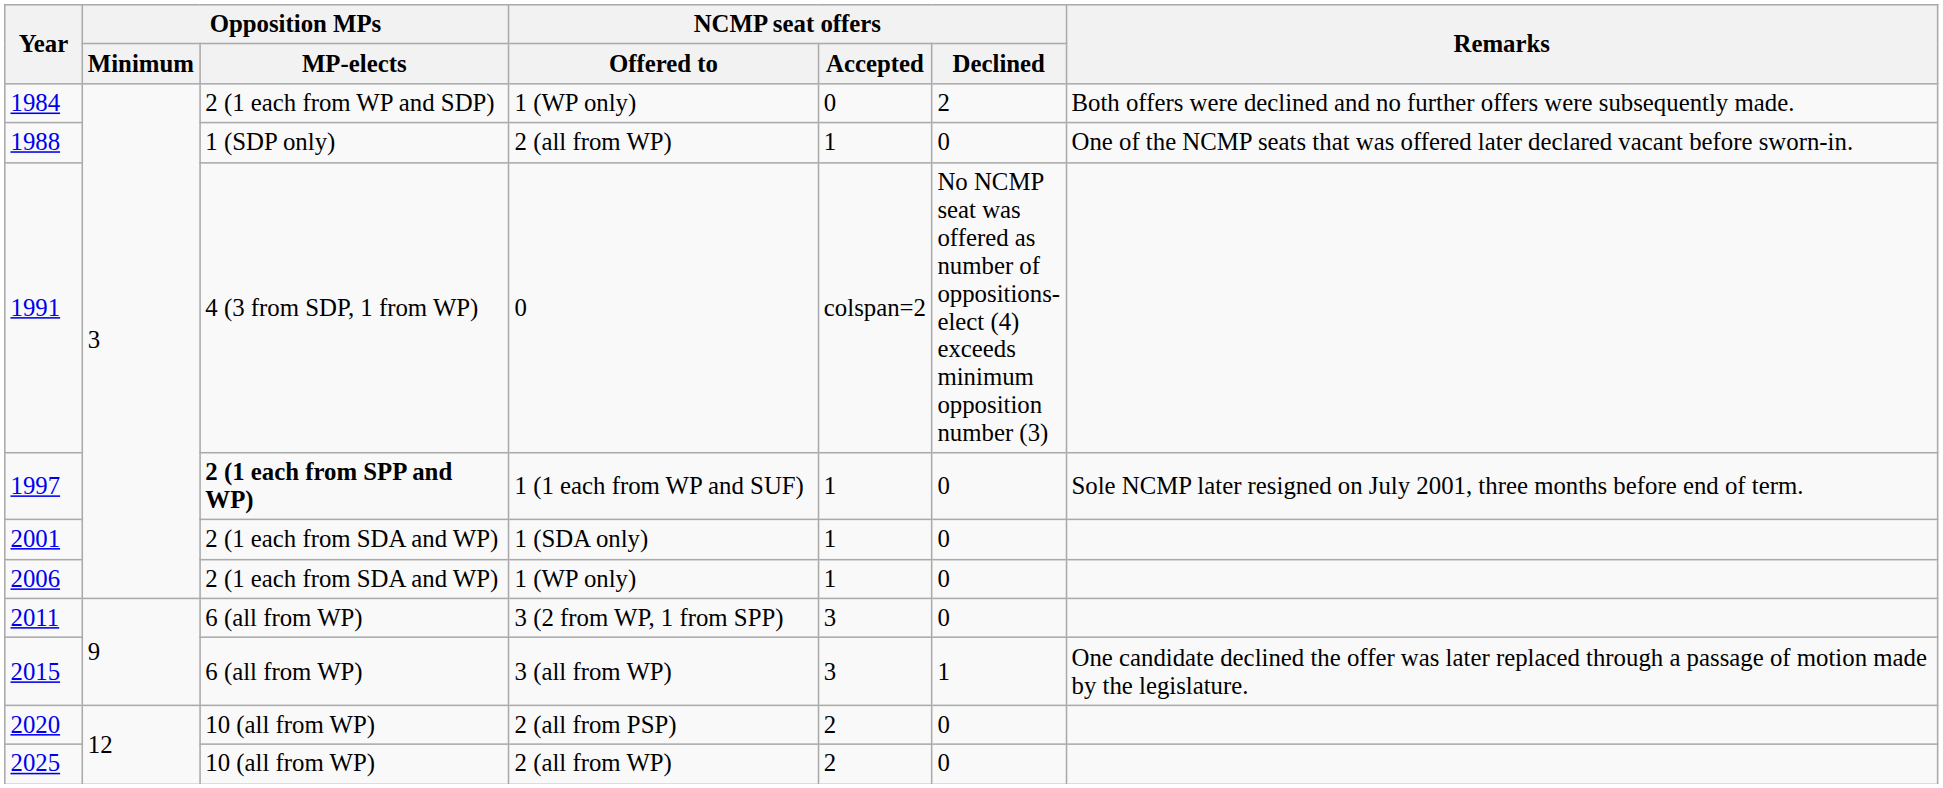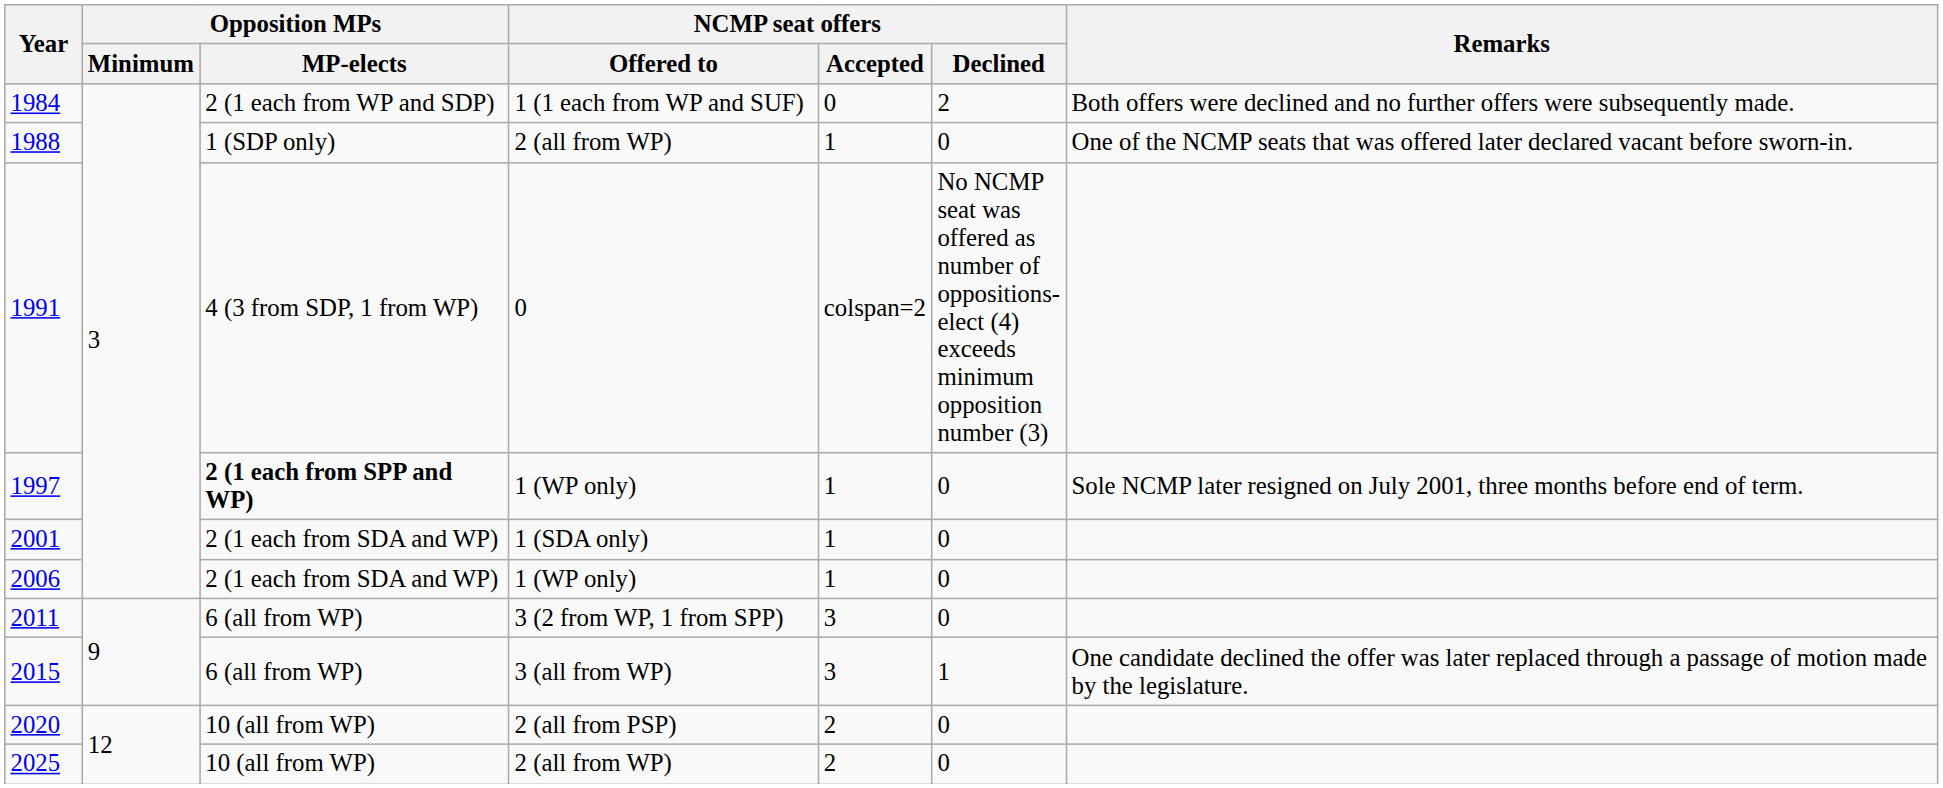(575, 102) 1 (WP only) -> (659, 102) 1 (1 each from WP and SUF)
(659, 485) 1 (1 each from WP and SUF) -> (575, 485) 1 (WP only)
